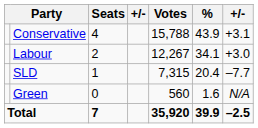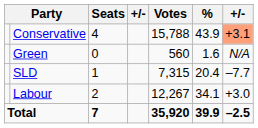(238, 34) no background -> (238, 34) lightsalmon background
rows swapped: (32, 53) <-> (30, 93)
